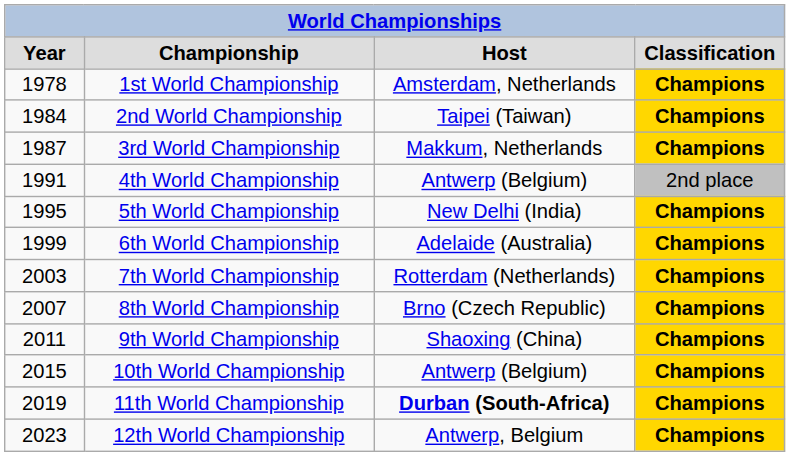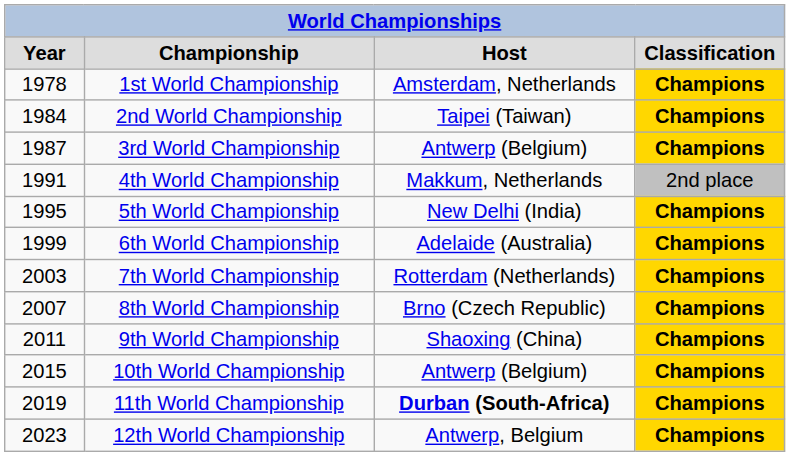(504, 148) Makkum, Netherlands -> (504, 148) Antwerp (Belgium)
(504, 180) Antwerp (Belgium) -> (504, 180) Makkum, Netherlands
